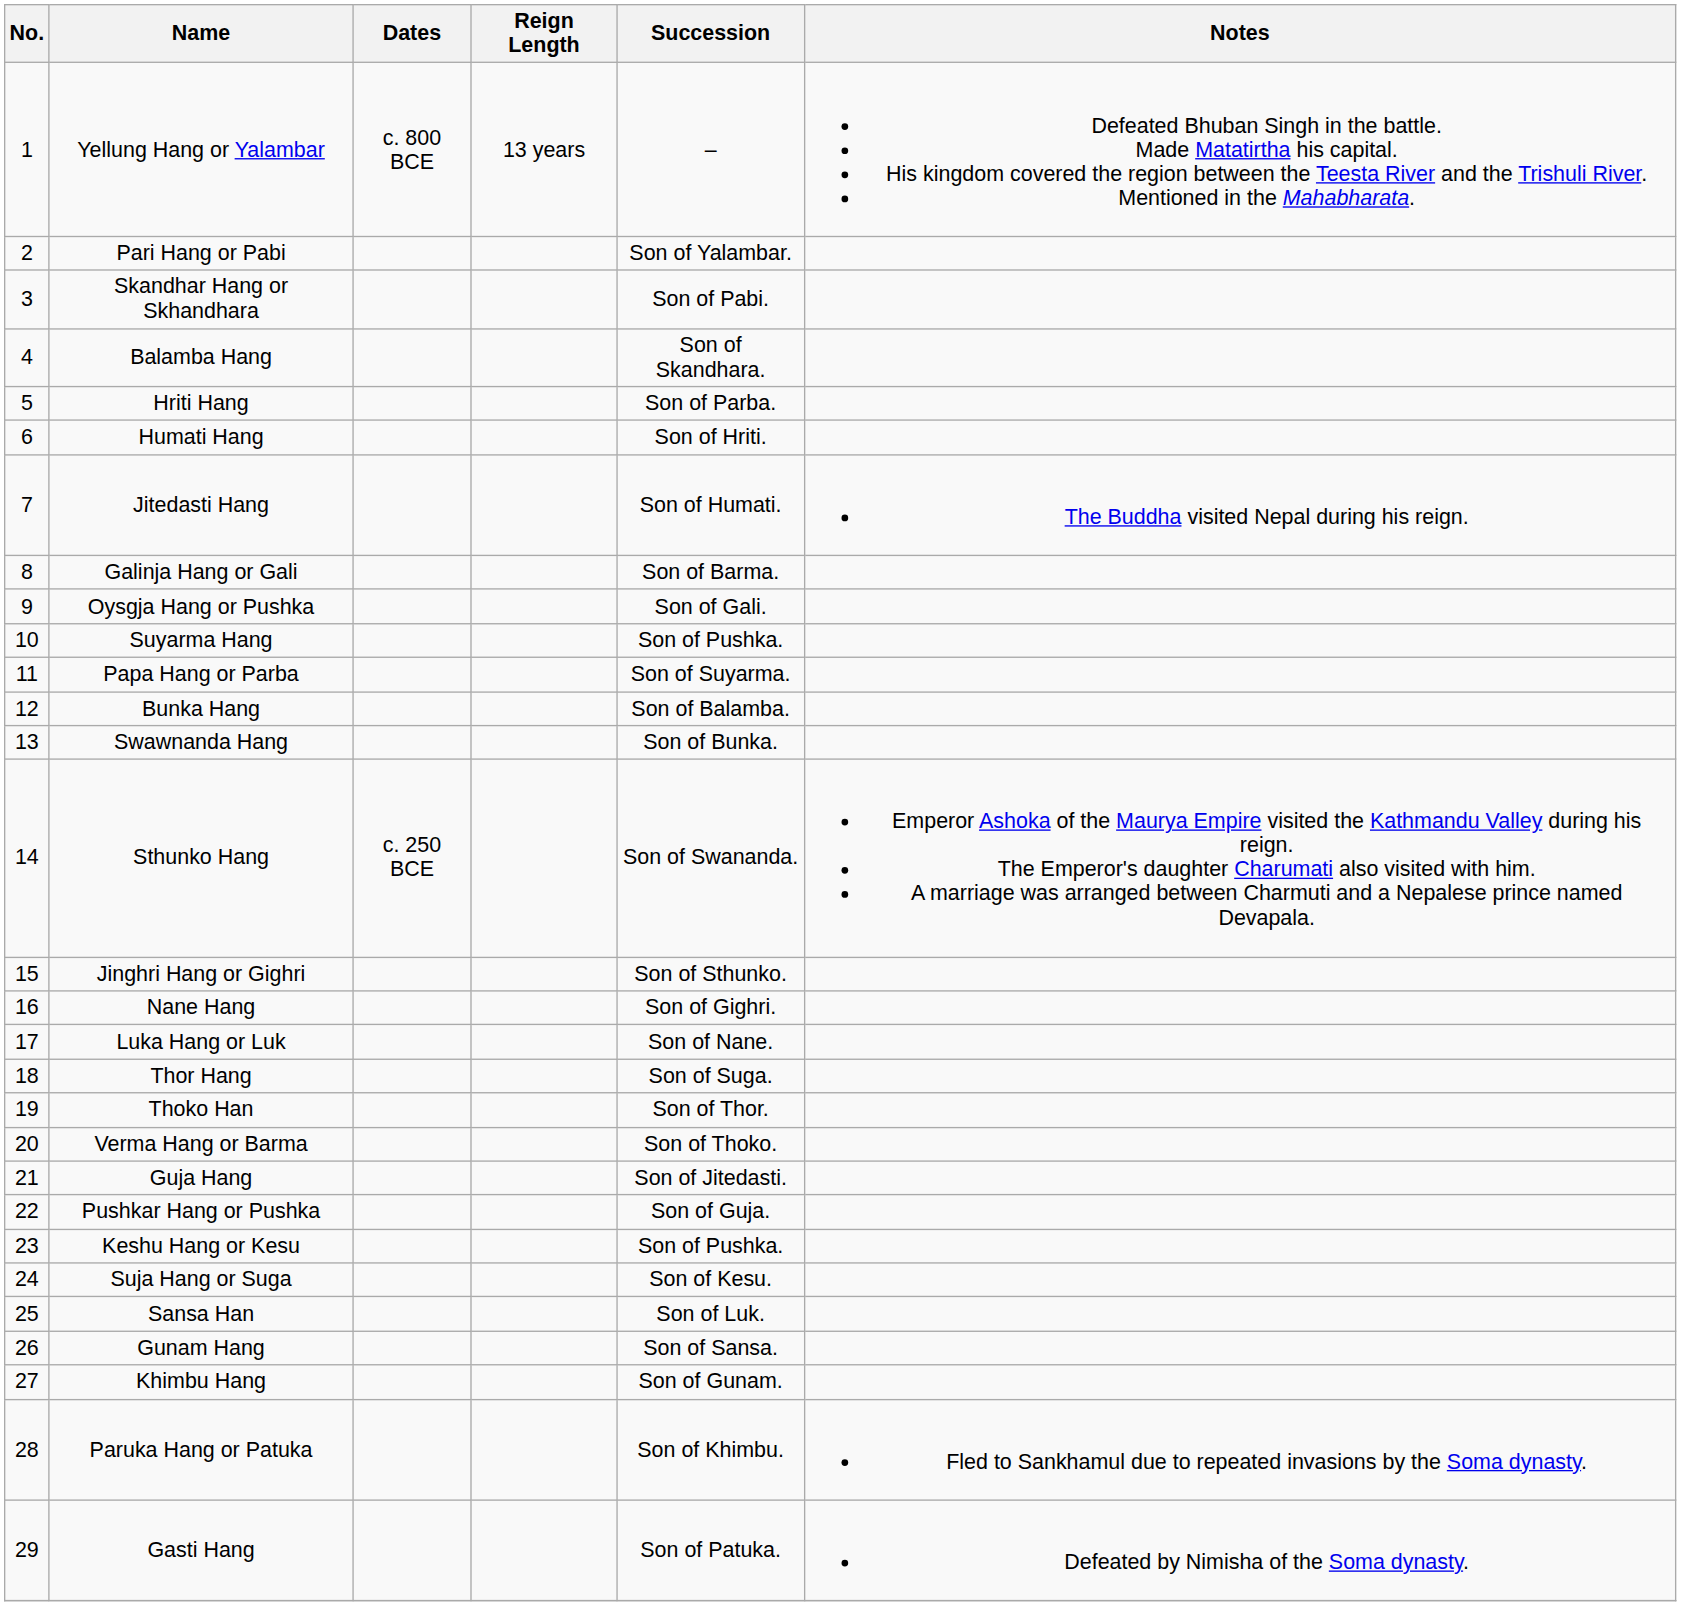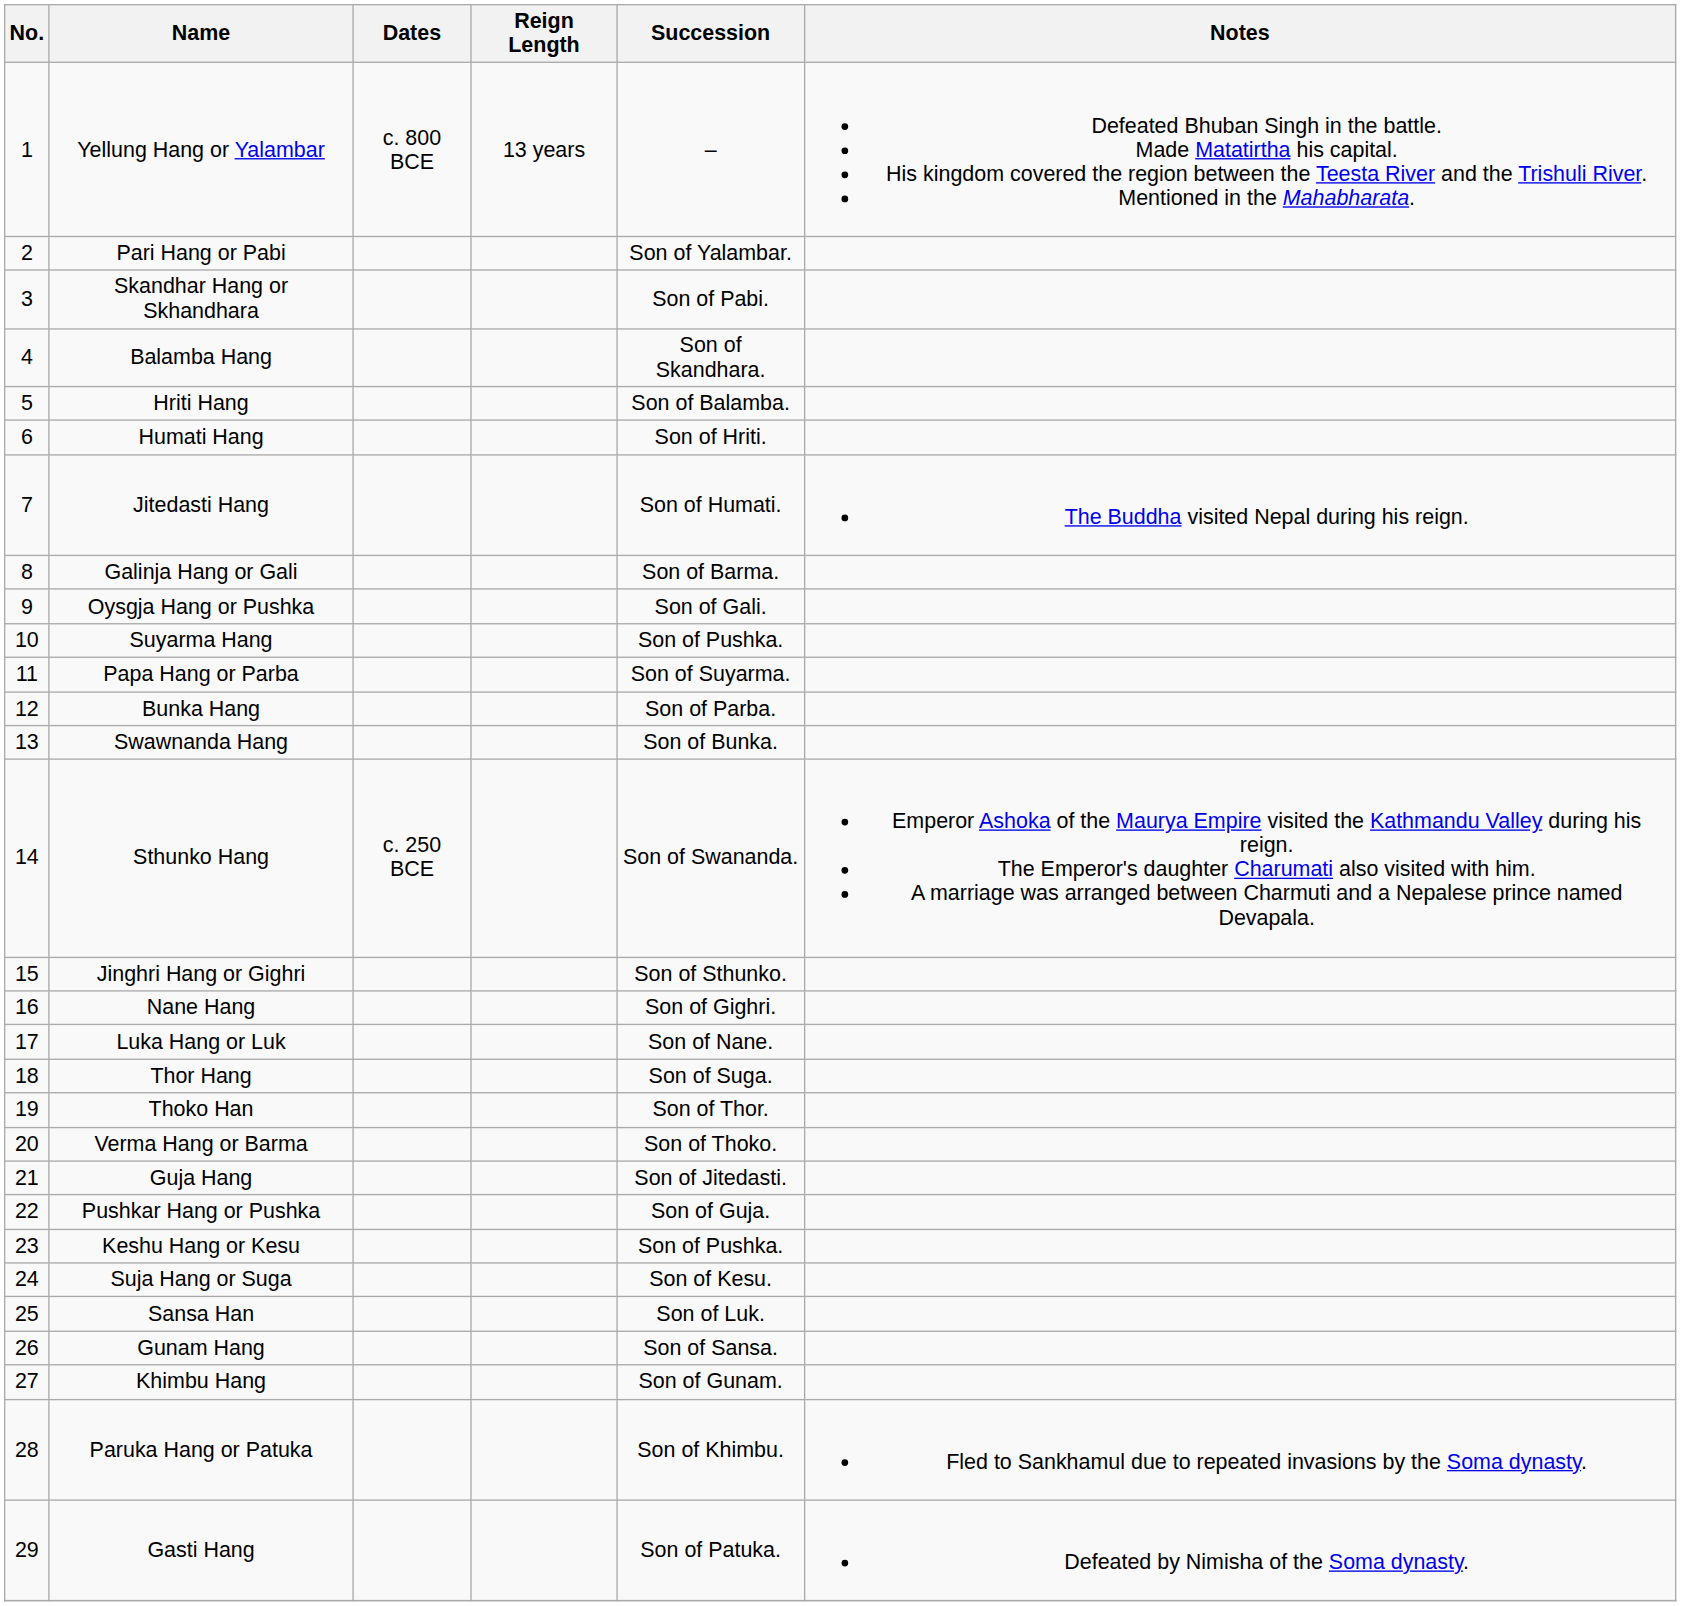(711, 403) Son of Parba. -> (711, 403) Son of Balamba.
(711, 708) Son of Balamba. -> (711, 708) Son of Parba.
